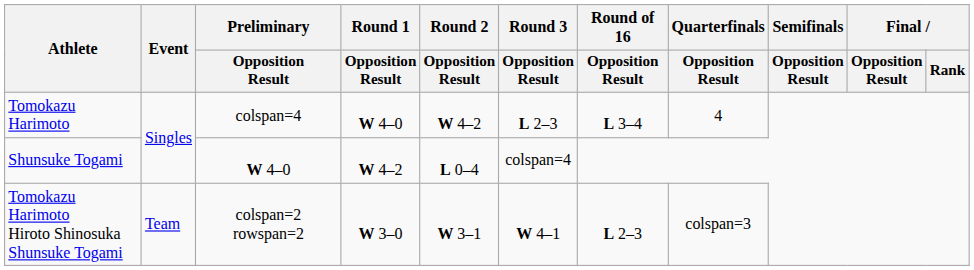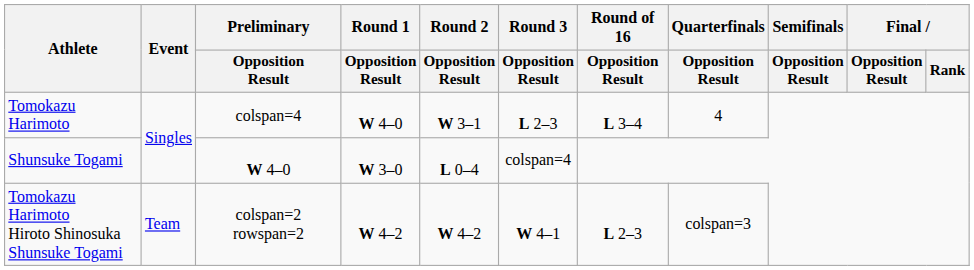(459, 124) W 4–2 -> (459, 124) W 3–1
(381, 170) W 4–2 -> (381, 170) W 3–0
(381, 234) W 3–0 -> (381, 234) W 4–2
(459, 234) W 3–1 -> (459, 234) W 4–2
